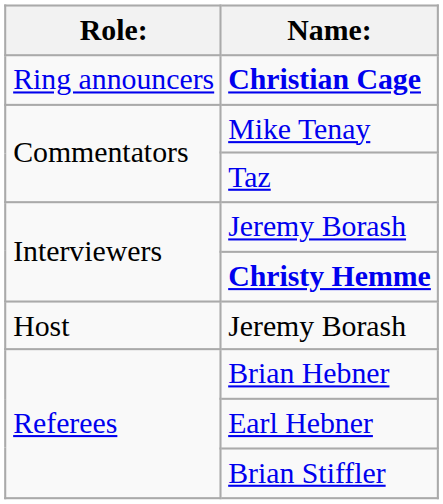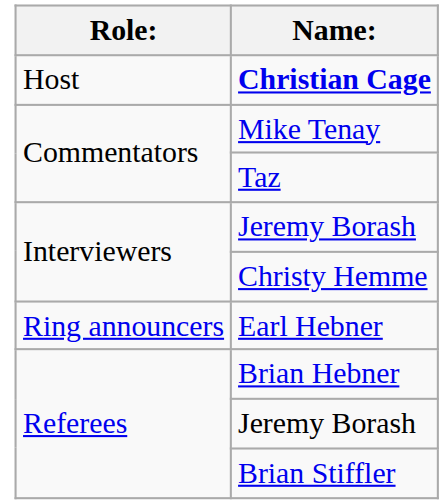(114, 79) Ring announcers -> (51, 79) Host
(330, 275) bold -> (333, 275) normal
(41, 324) Host -> (124, 324) Ring announcers
(317, 324) Jeremy Borash -> (310, 324) Earl Hebner
(301, 423) Earl Hebner -> (327, 423) Jeremy Borash
